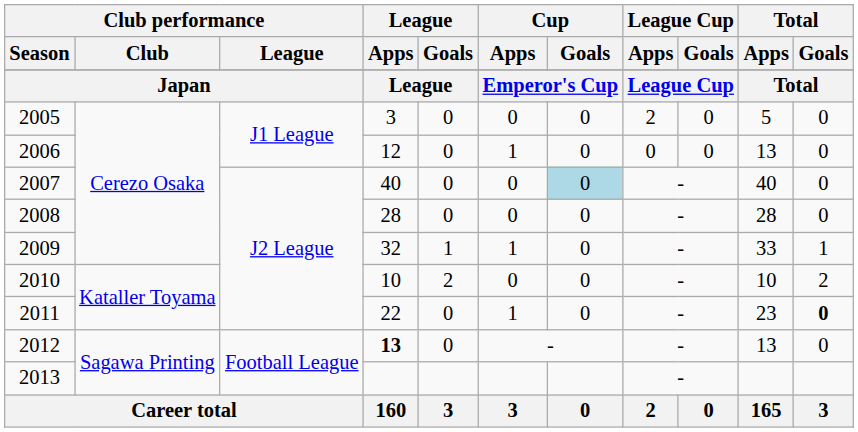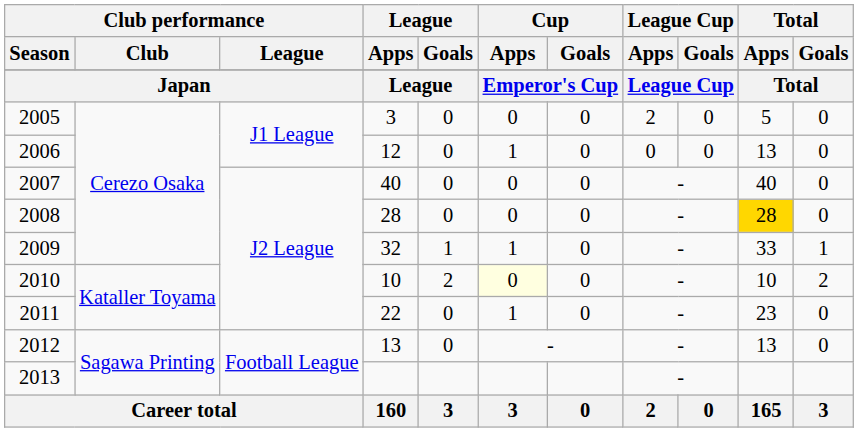(585, 183) lightblue background -> (585, 183) no background
(766, 215) no background -> (766, 215) gold background
(513, 280) no background -> (513, 280) lightyellow background
(823, 313) bold -> (823, 313) normal
(391, 345) bold -> (391, 345) normal
